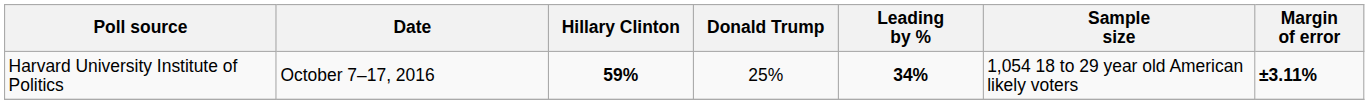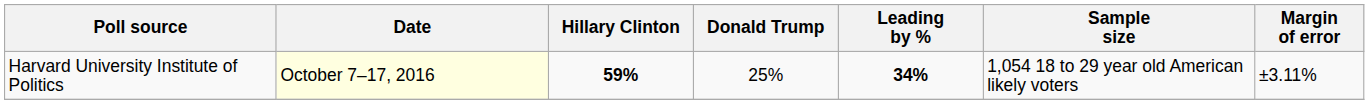(358, 75) no background -> (358, 75) lightyellow background
(1288, 75) bold -> (1288, 75) normal
